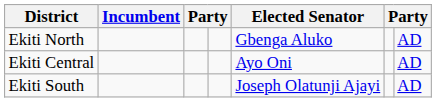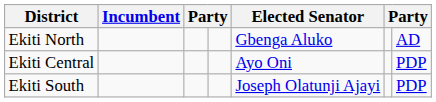(409, 62) AD -> (411, 62) PDP
(409, 85) AD -> (411, 85) PDP
